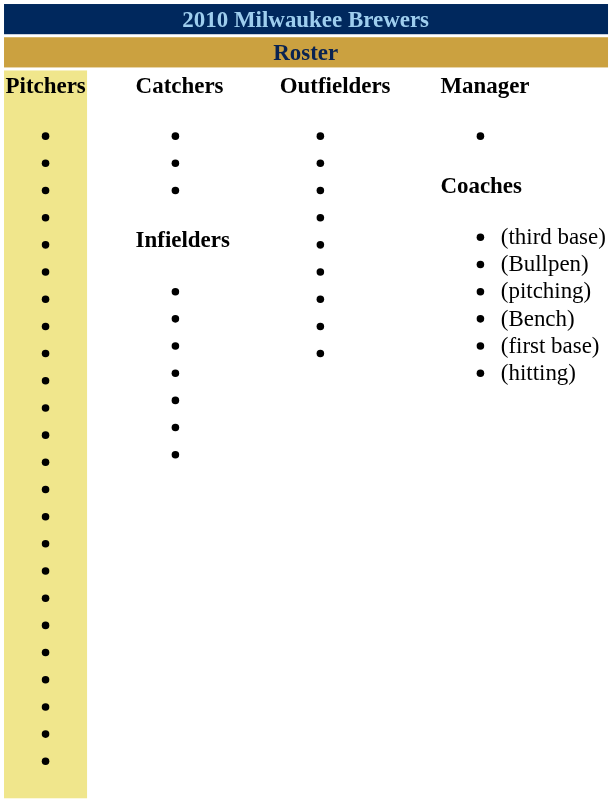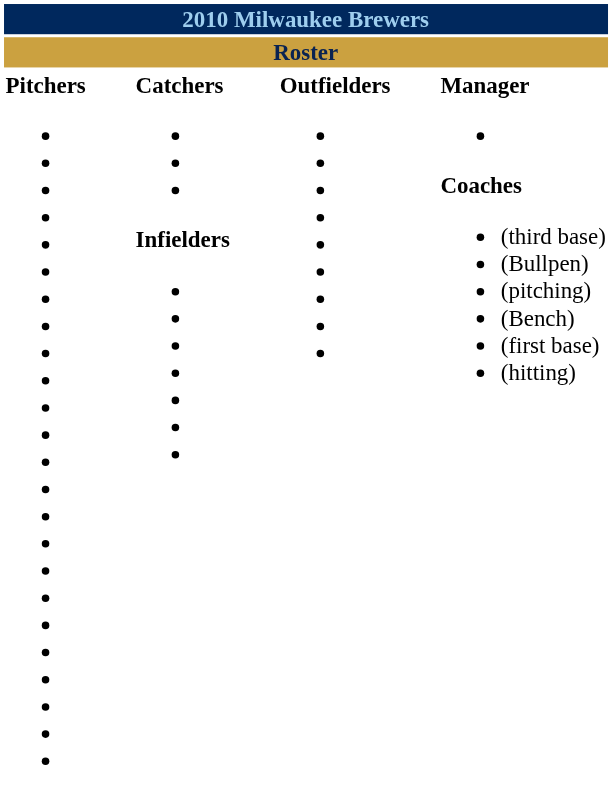(46, 423) khaki background -> (46, 423) no background
